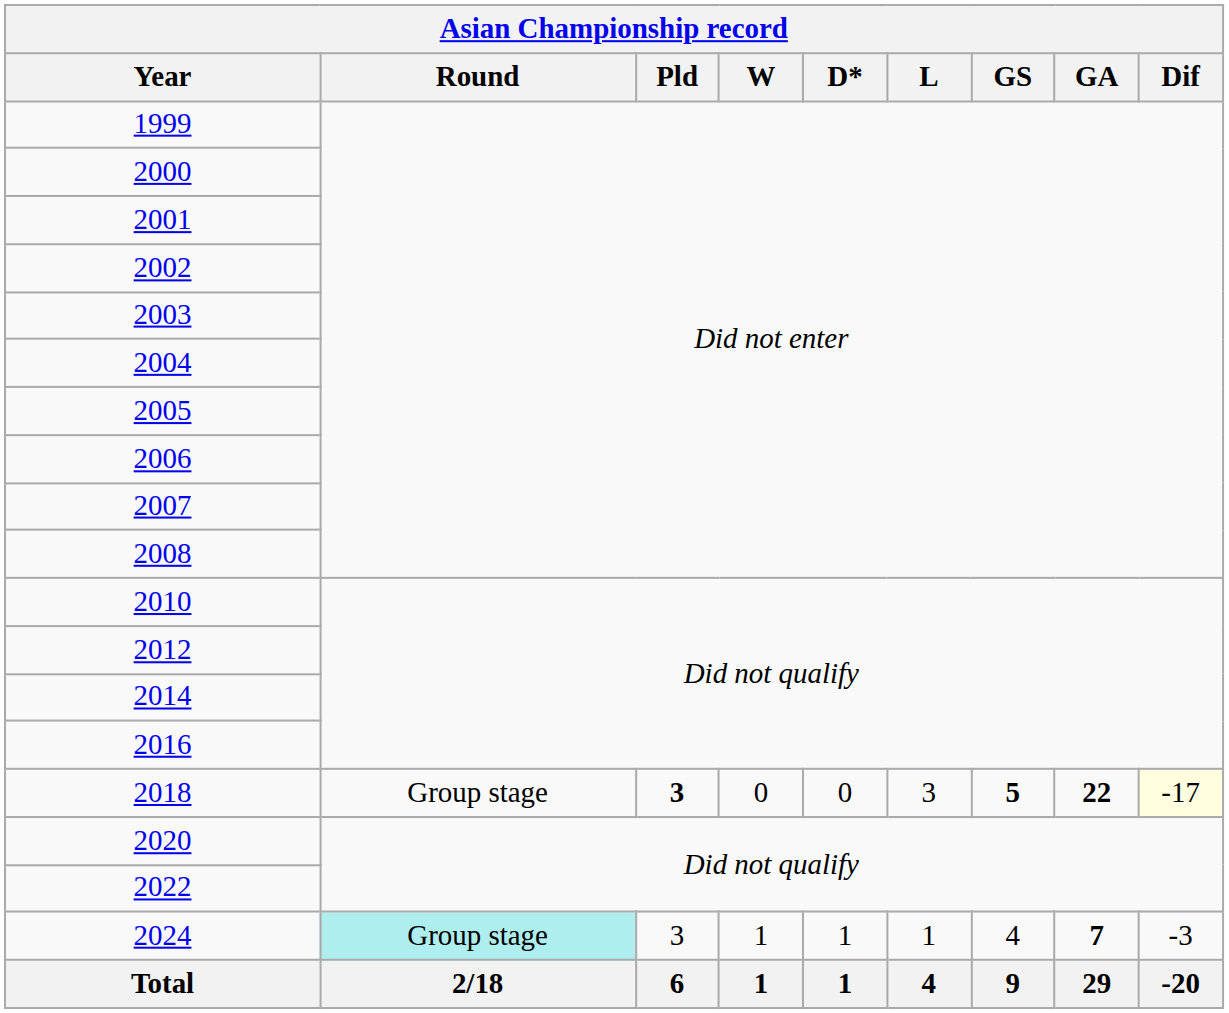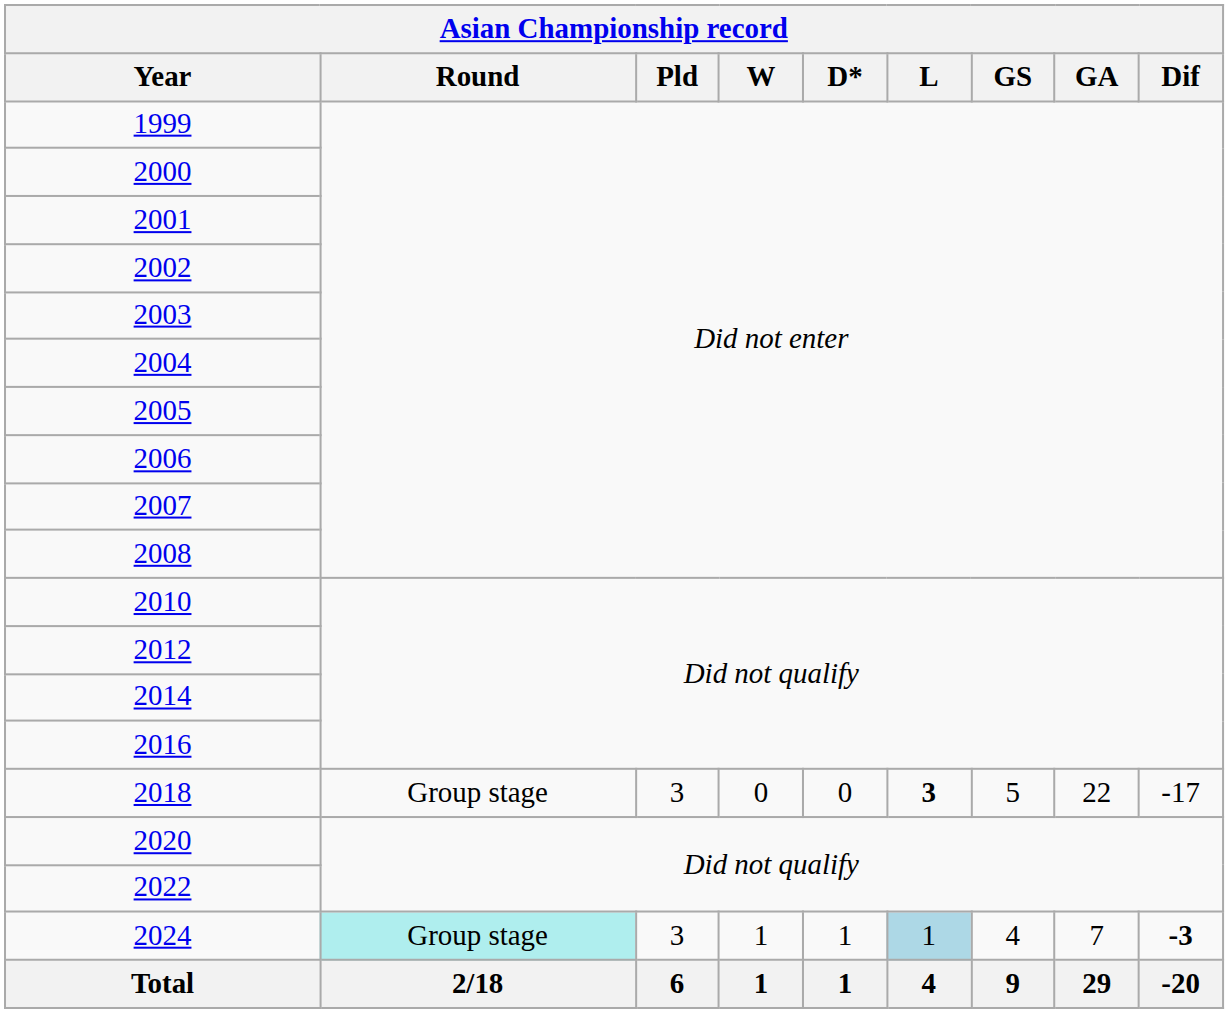(677, 792) bold -> (677, 792) normal
(929, 792) normal -> (929, 792) bold
(1013, 792) bold -> (1013, 792) normal
(1097, 792) bold -> (1097, 792) normal
(1181, 792) lightyellow background -> (1181, 792) no background
(929, 935) no background -> (929, 935) lightblue background
(1097, 935) bold -> (1097, 935) normal
(1181, 935) normal -> (1181, 935) bold
